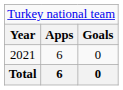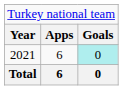(98, 54) no background -> (98, 54) paleturquoise background
